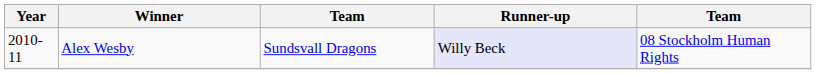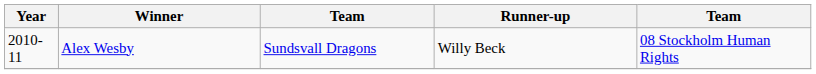(472, 48) lavender background -> (472, 48) no background
